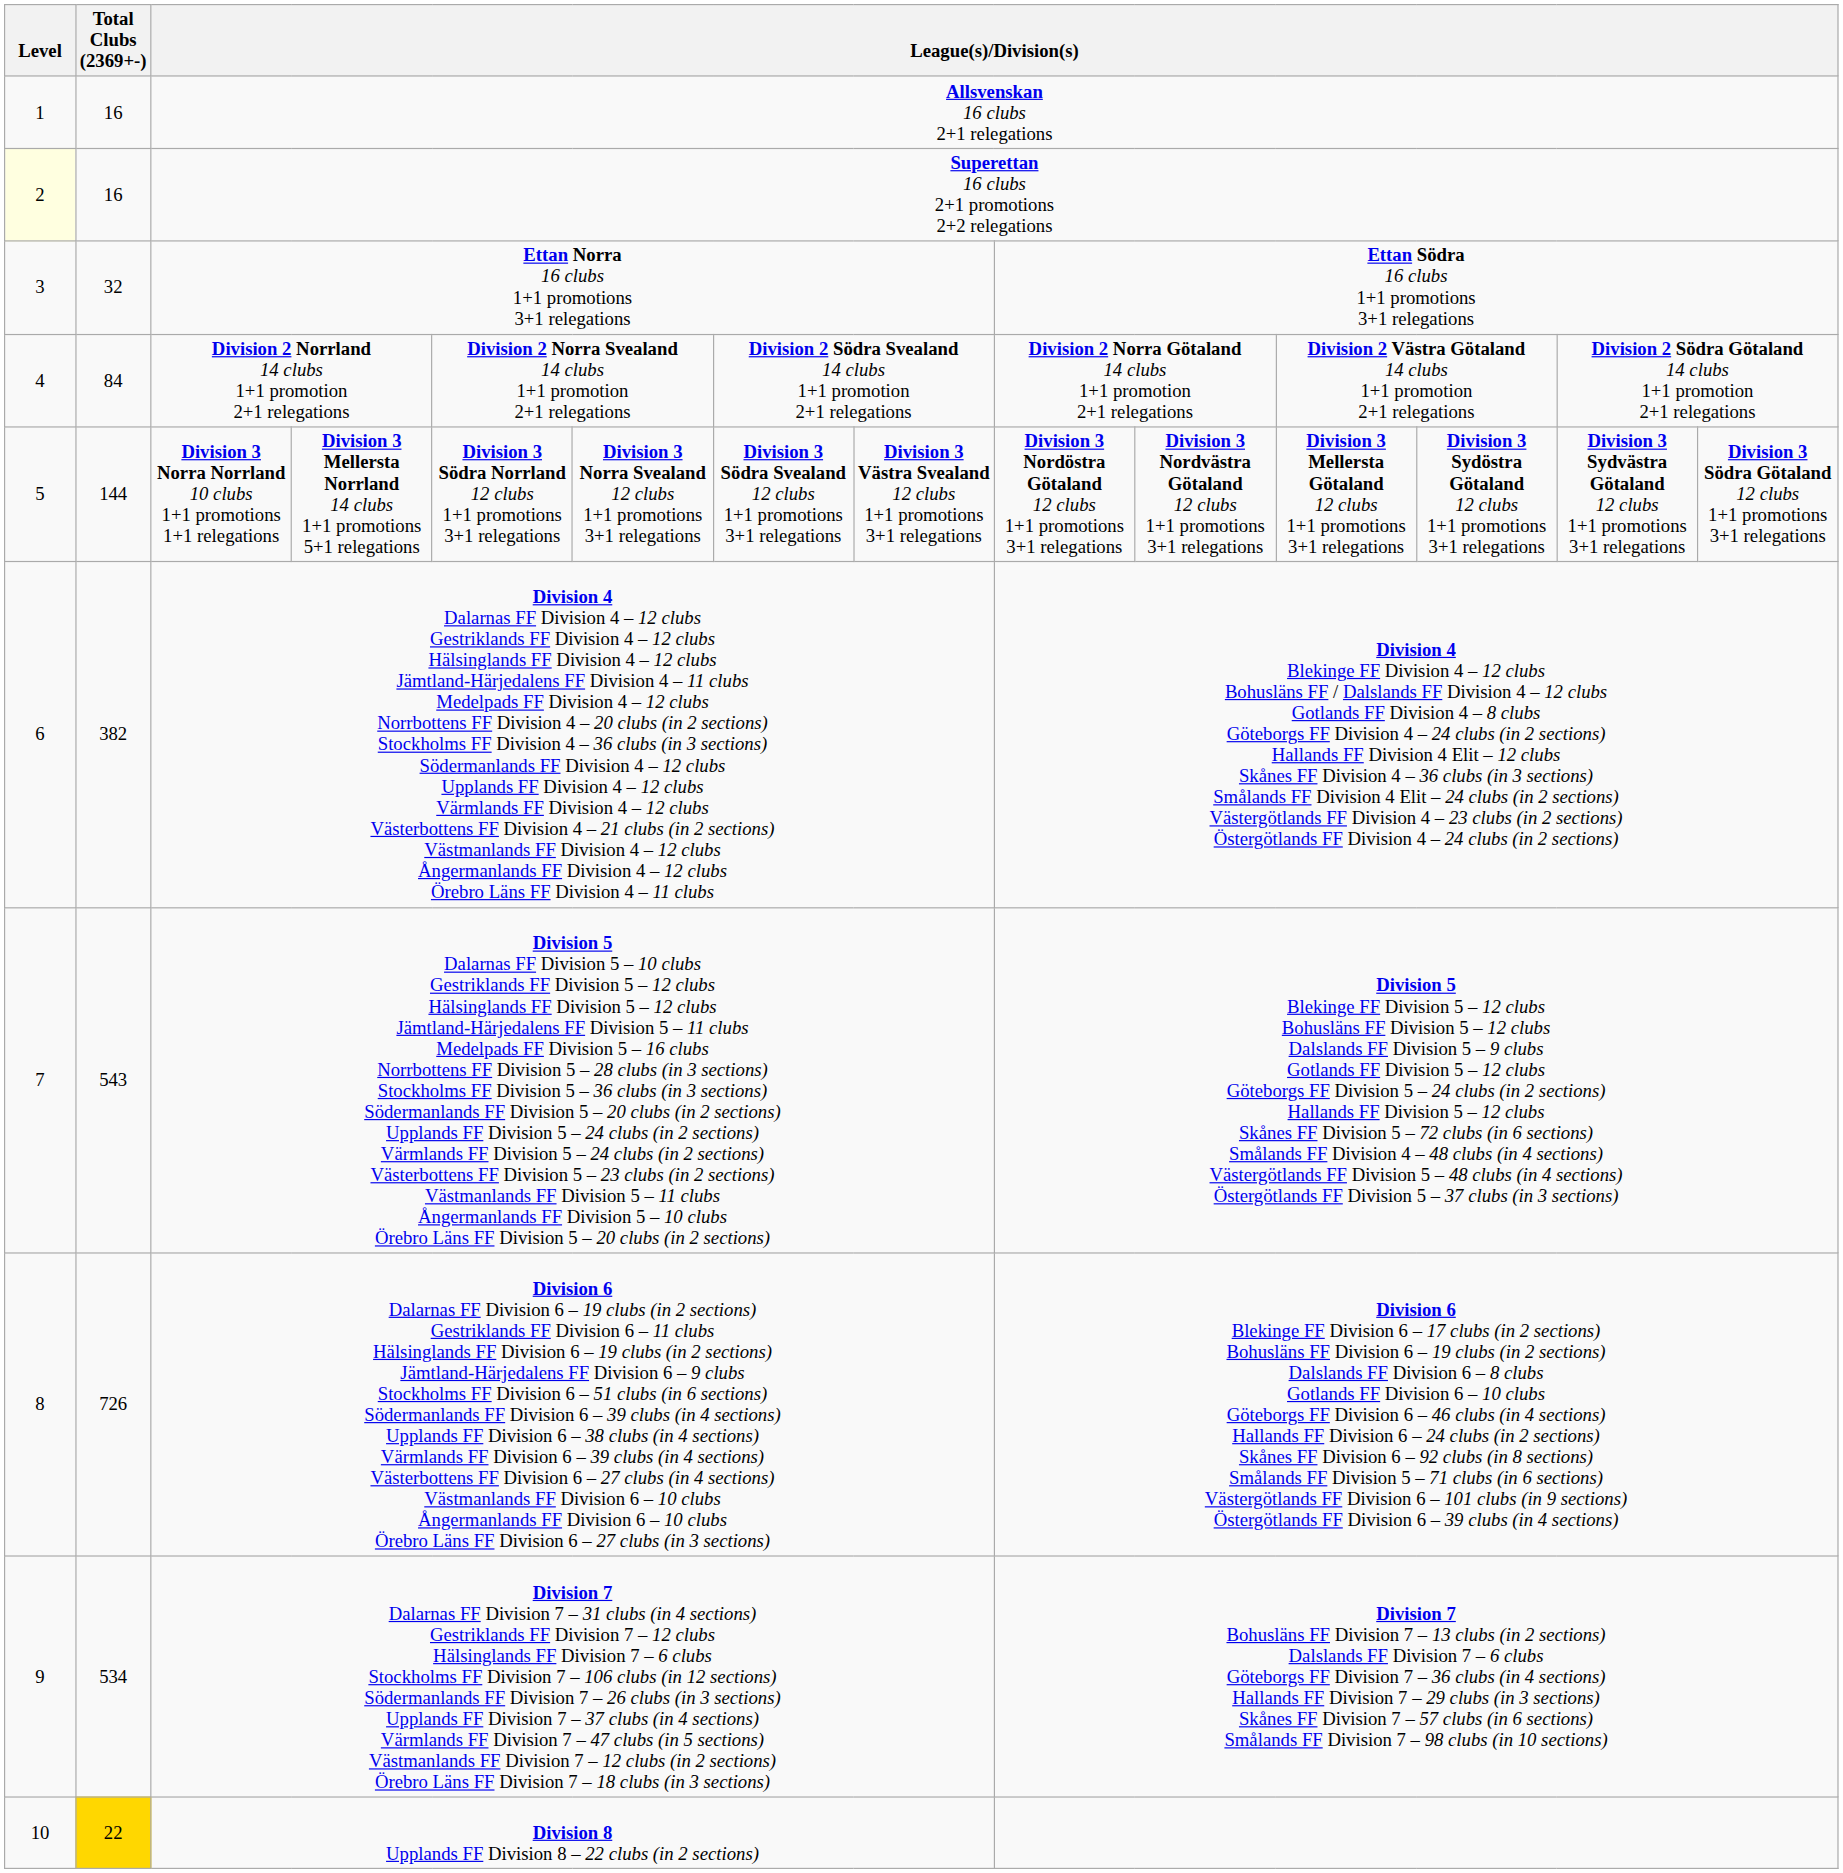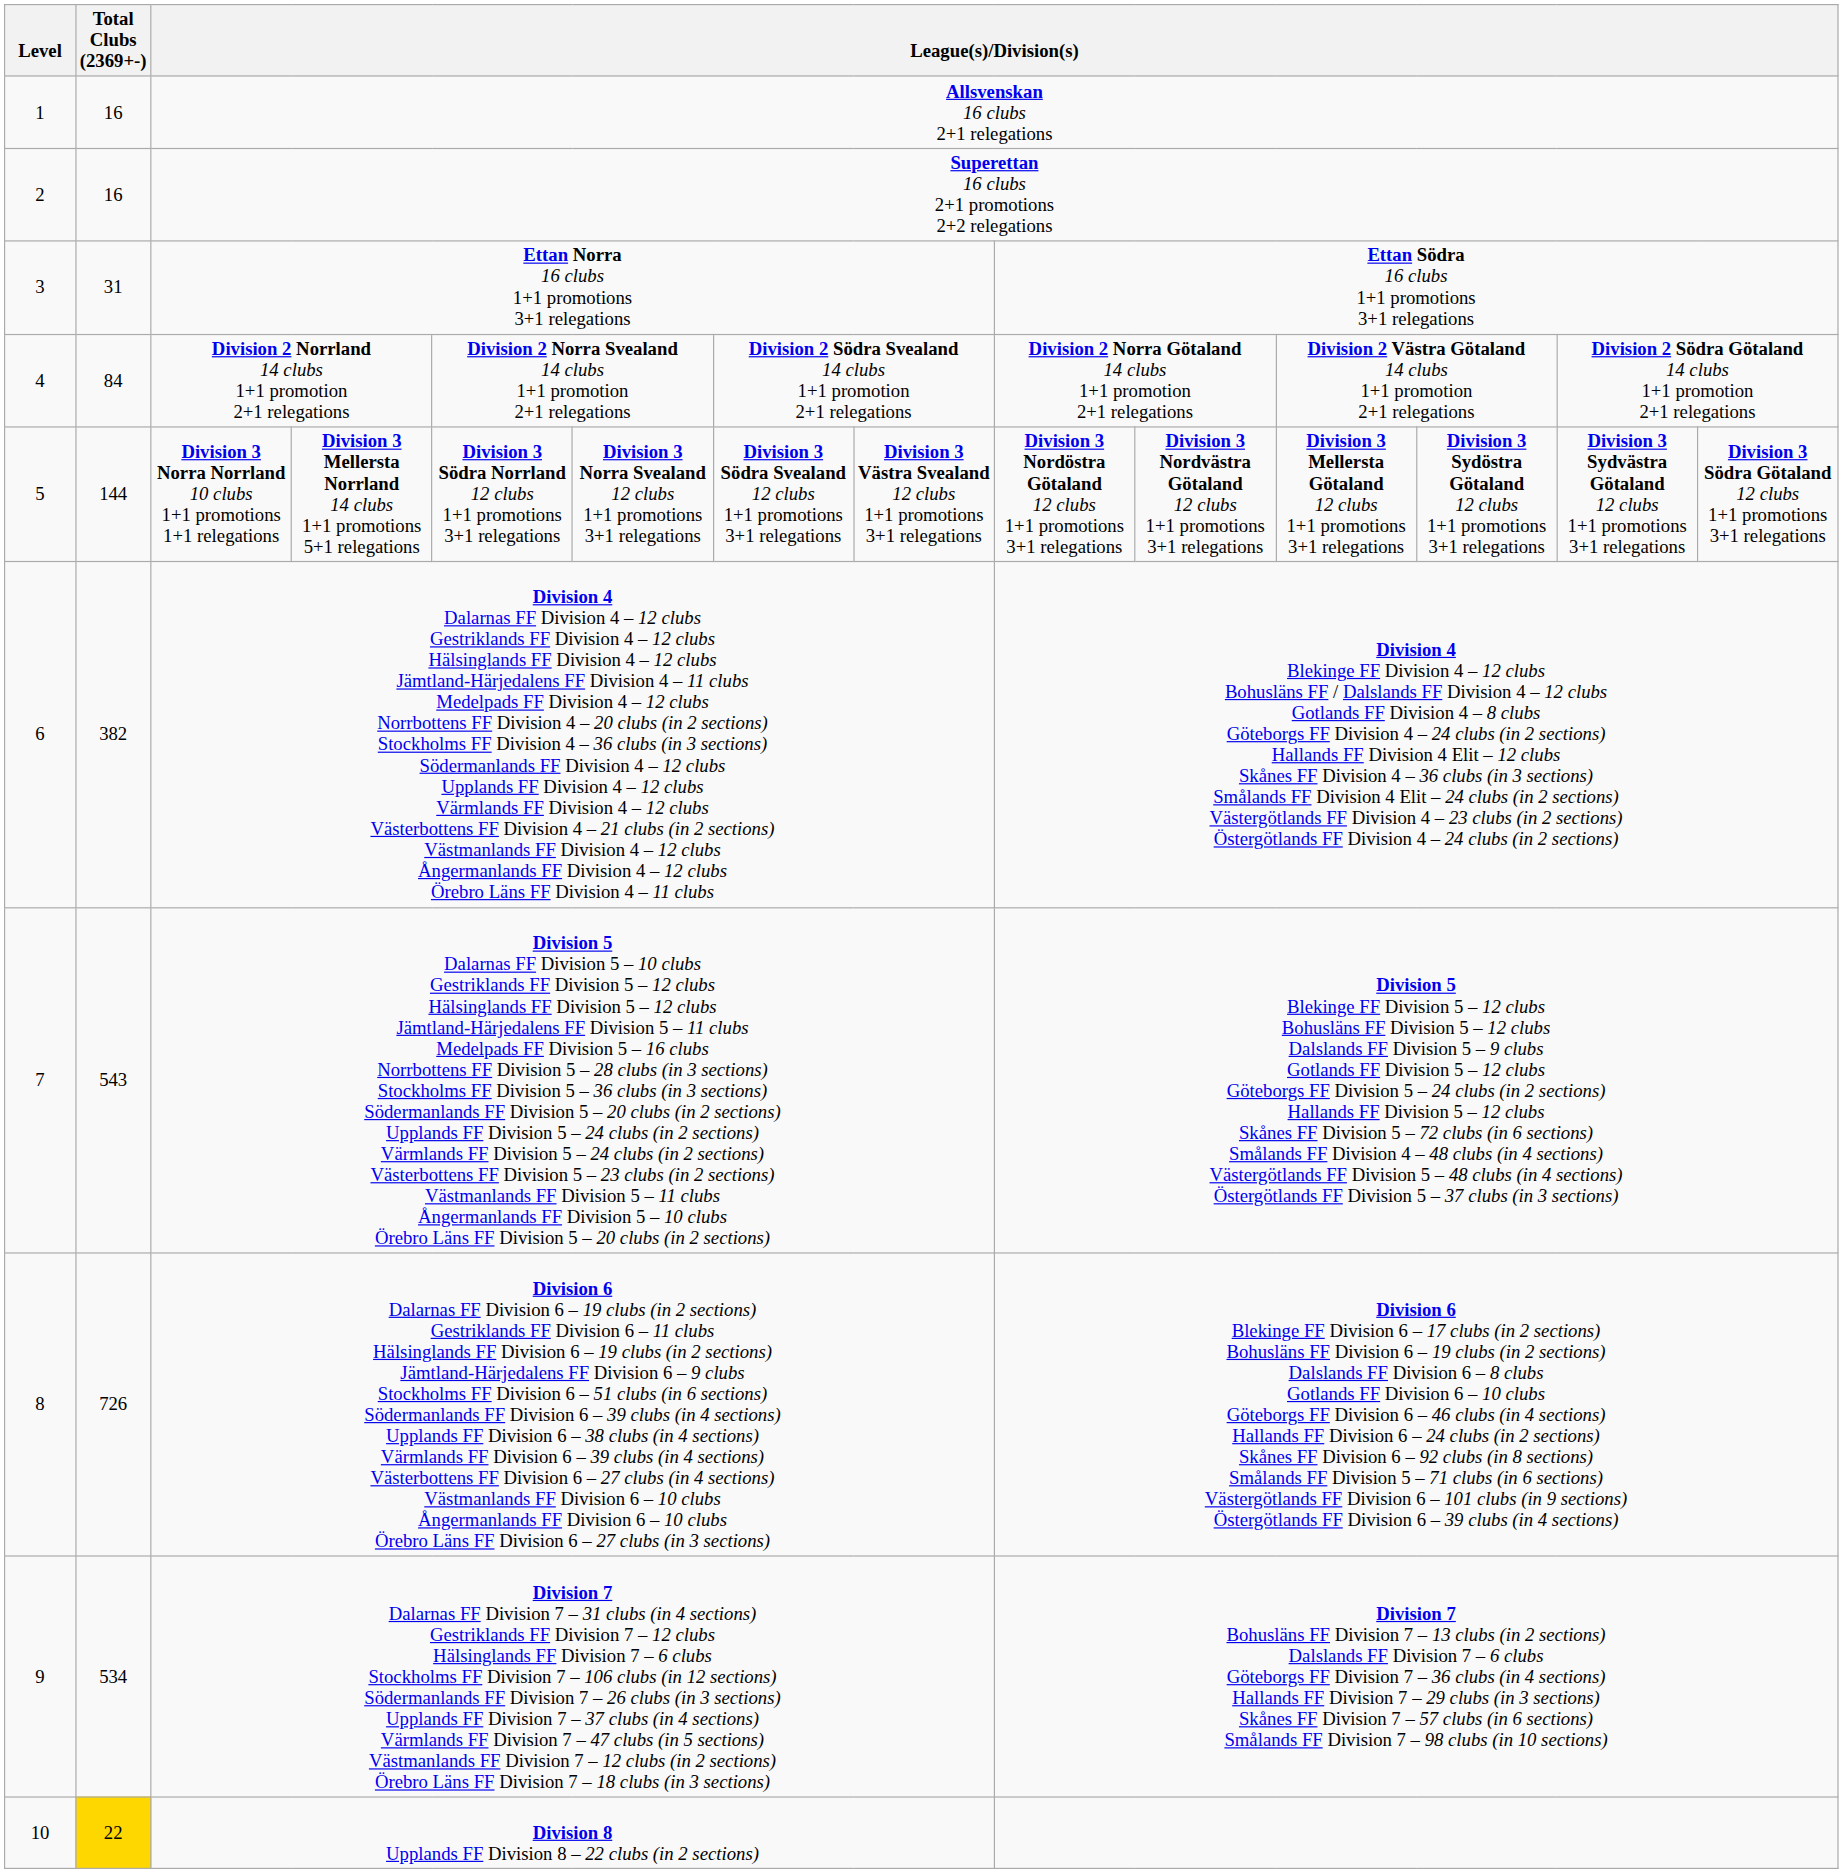(40, 194) lightyellow background -> (40, 194) no background
(113, 287) 32 -> (113, 287) 31
